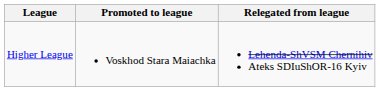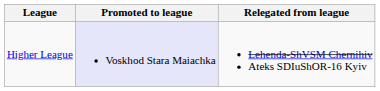(147, 60) no background -> (147, 60) lavender background
